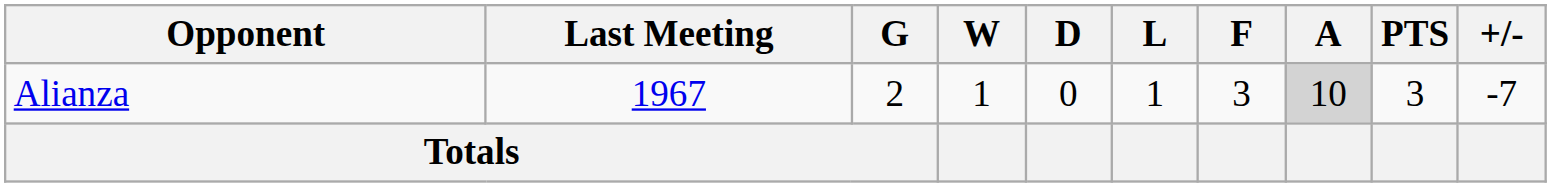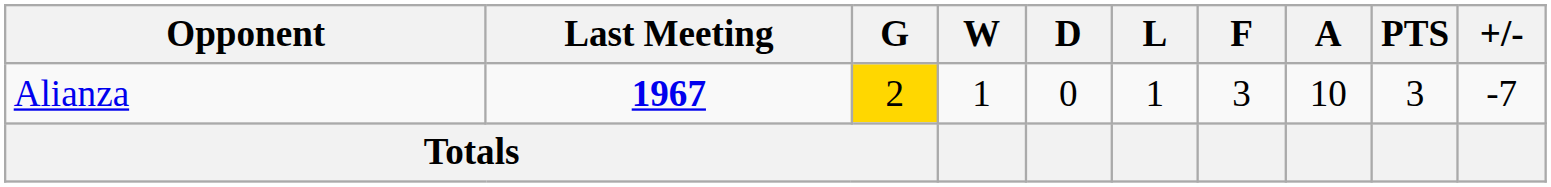(669, 92) normal -> (669, 92) bold
(895, 92) no background -> (895, 92) gold background
(1328, 92) lightgrey background -> (1328, 92) no background
